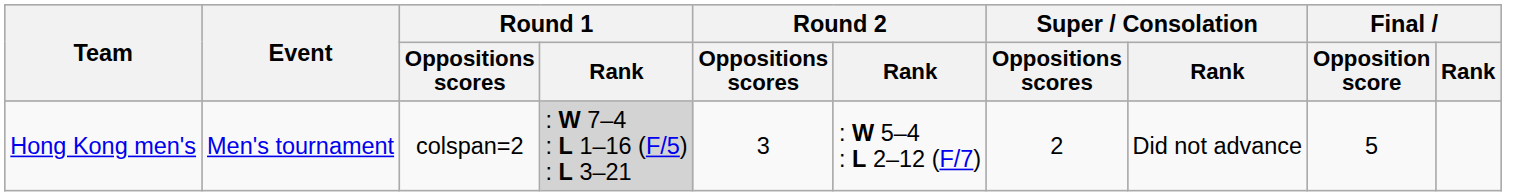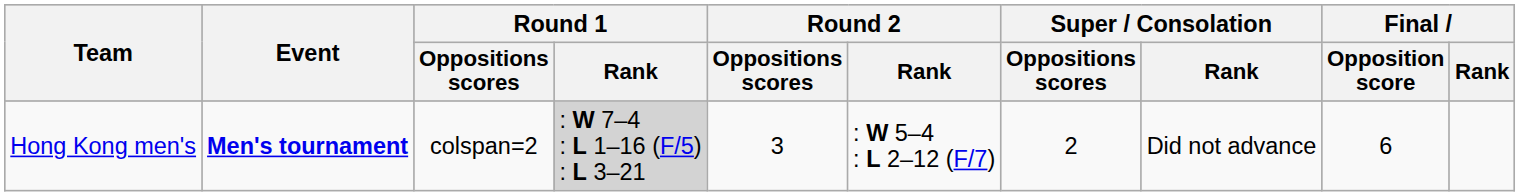(301, 146) normal -> (308, 146) bold
(1372, 146) 5 -> (1386, 146) 6
